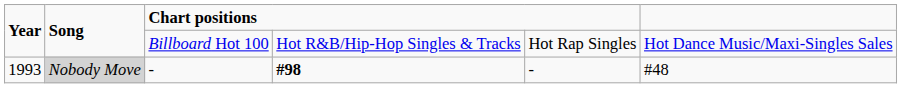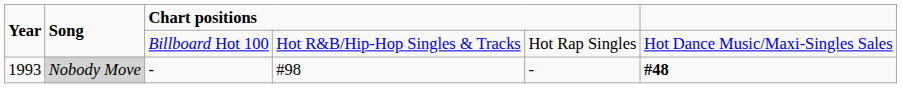(289, 69) bold -> (289, 69) normal
(656, 69) normal -> (656, 69) bold
